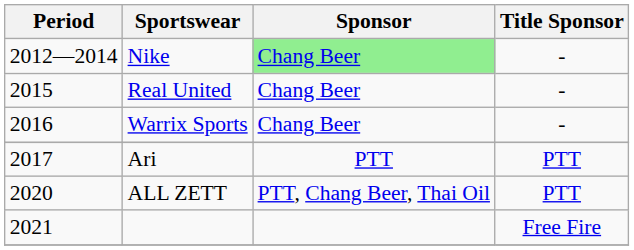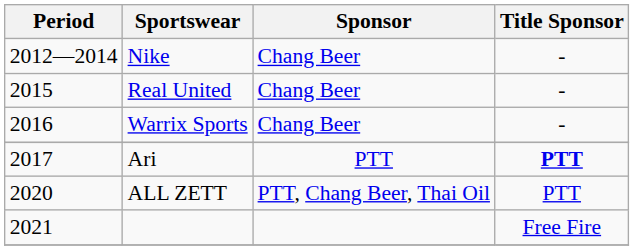(309, 55) lightgreen background -> (309, 55) no background
(562, 158) normal -> (562, 158) bold
